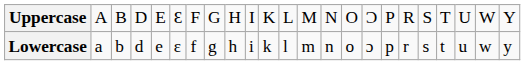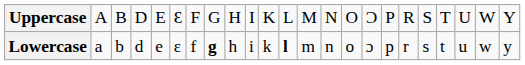(212, 45) normal -> (212, 45) bold
(285, 45) normal -> (285, 45) bold
